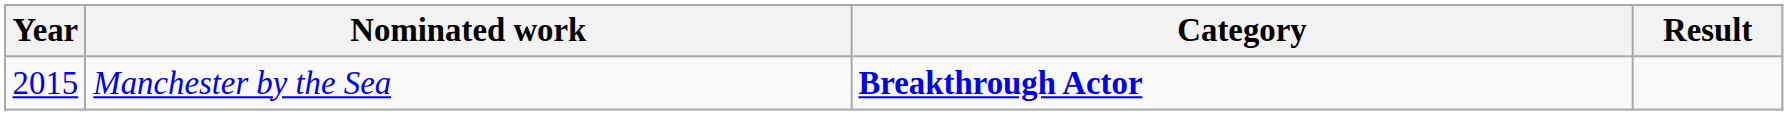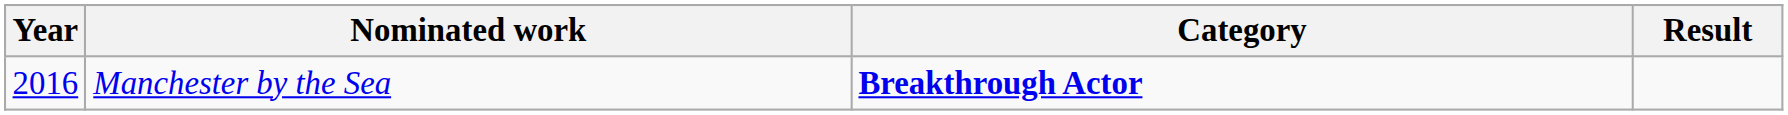(45, 82) 2015 -> (45, 82) 2016
